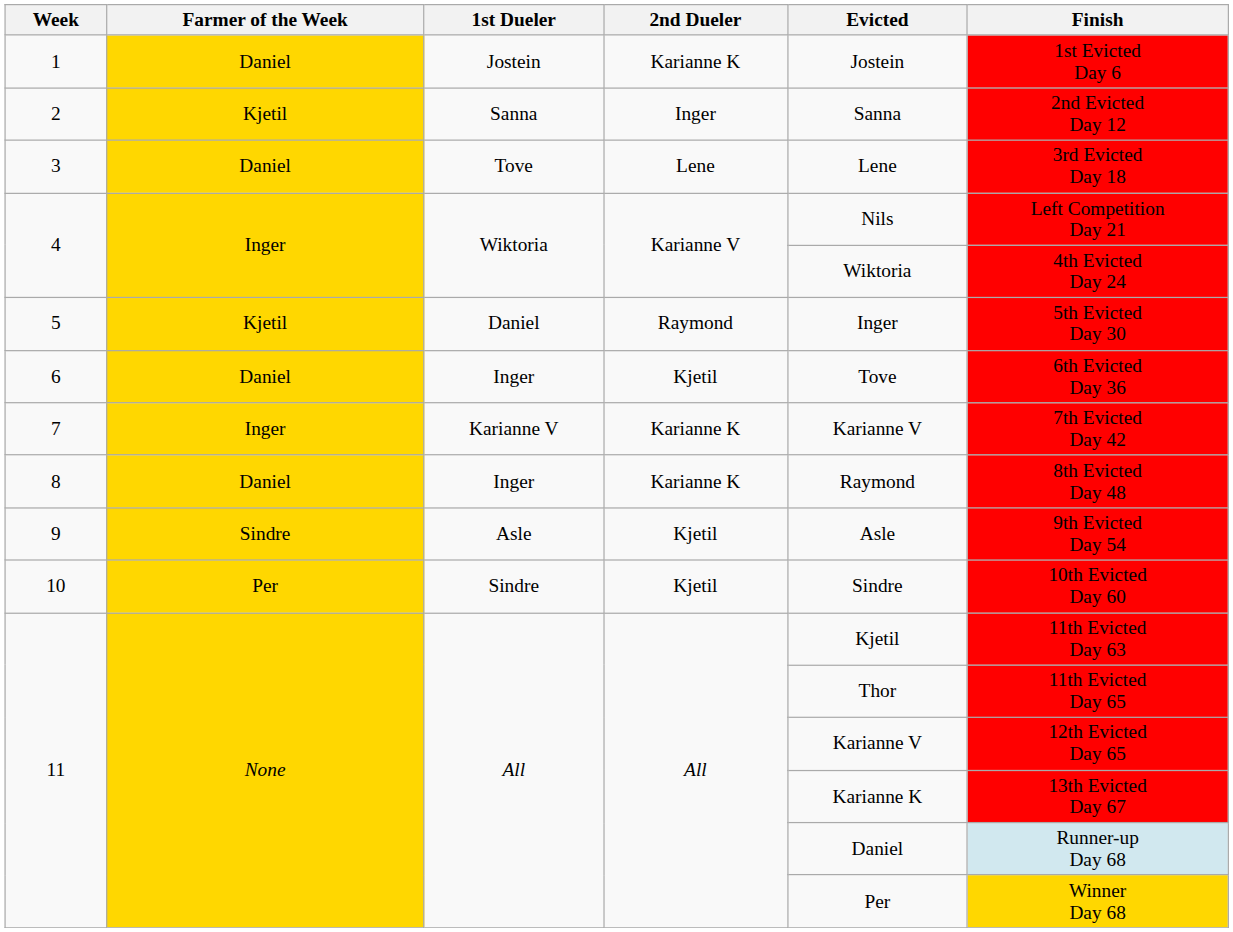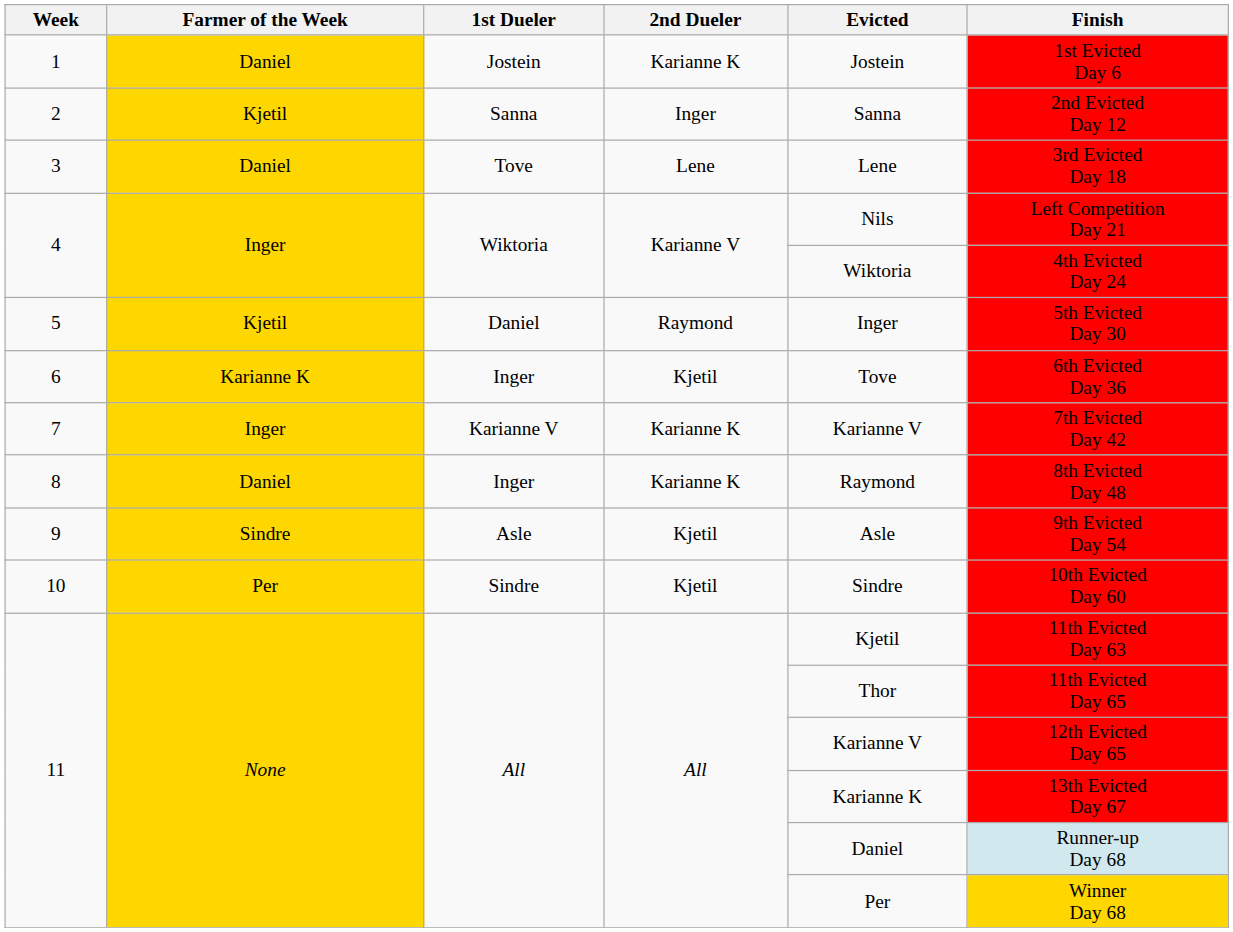(265, 376) Daniel -> (265, 376) Karianne K
